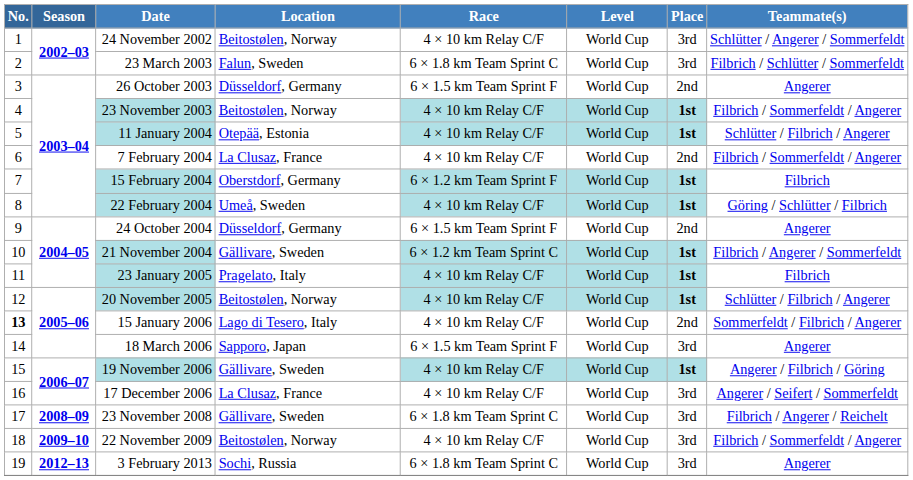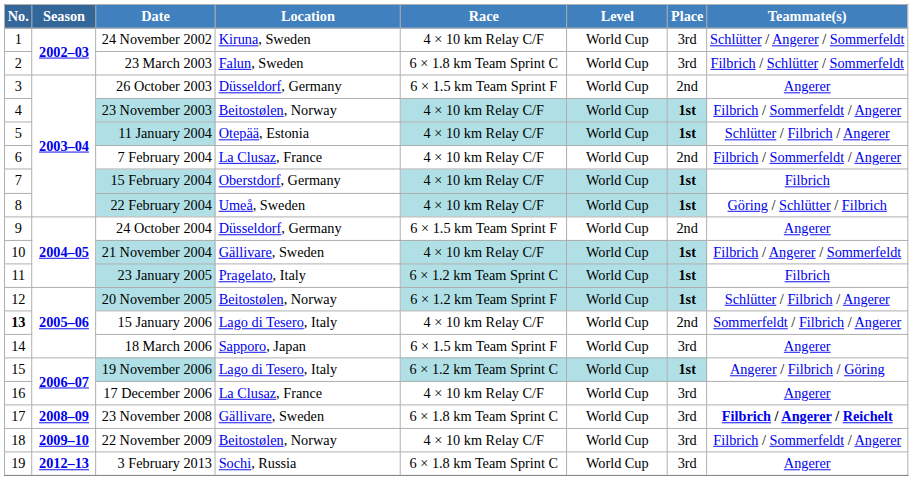(278, 40) Beitostølen, Norway -> (265, 40) Kiruna, Sweden
(484, 181) 6 × 1.2 km Team Sprint F -> (484, 181) 4 × 10 km Relay C/F
(484, 252) 6 × 1.2 km Team Sprint C -> (484, 252) 4 × 10 km Relay C/F
(484, 275) 4 × 10 km Relay C/F -> (484, 275) 6 × 1.2 km Team Sprint C
(484, 299) 4 × 10 km Relay C/F -> (484, 299) 6 × 1.2 km Team Sprint F
(271, 369) Gällivare, Sweden -> (278, 369) Lago di Tesero, Italy
(484, 369) 4 × 10 km Relay C/F -> (484, 369) 6 × 1.2 km Team Sprint C
(807, 393) Angerer / Seifert / Sommerfeldt -> (807, 393) Angerer
(807, 416) normal -> (807, 416) bold
